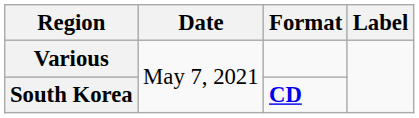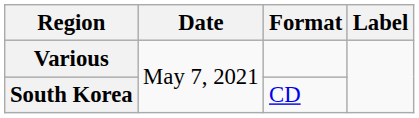(285, 94) bold -> (285, 94) normal
